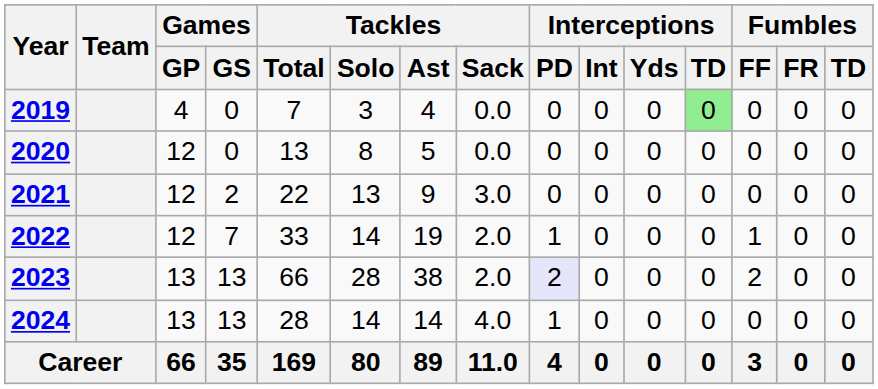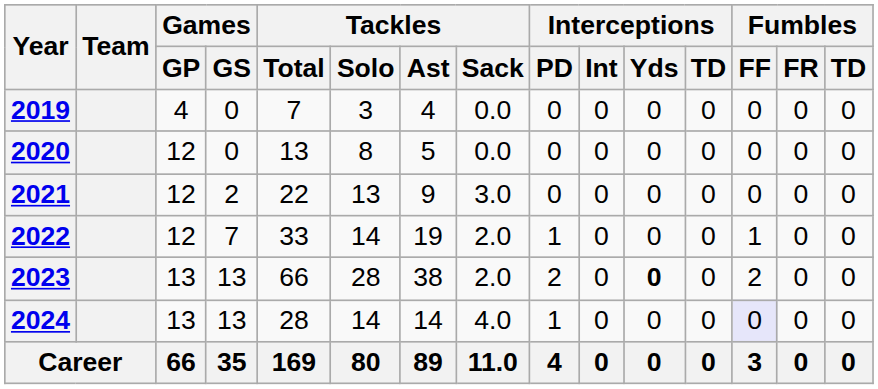(709, 109) lightgreen background -> (709, 109) no background
(554, 278) lavender background -> (554, 278) no background
(654, 278) normal -> (654, 278) bold
(755, 320) no background -> (755, 320) lavender background
